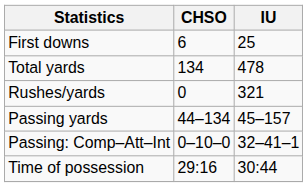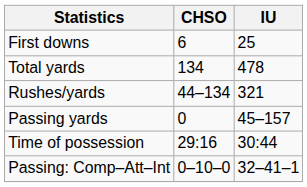(182, 93) 0 -> (204, 93) 44–134
(204, 118) 44–134 -> (182, 118) 0
rows swapped: (89, 143) <-> (76, 168)
